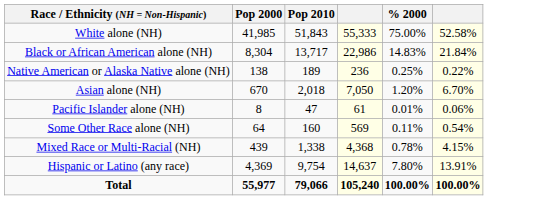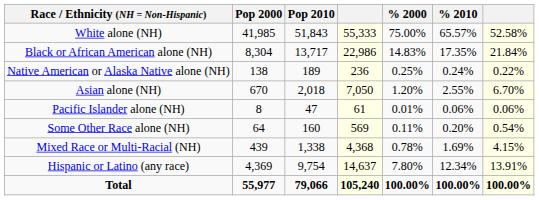+ column: (458, 14)
